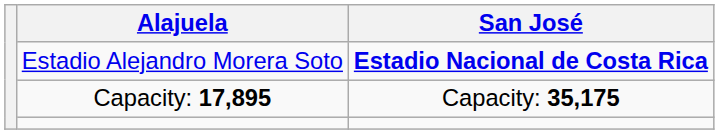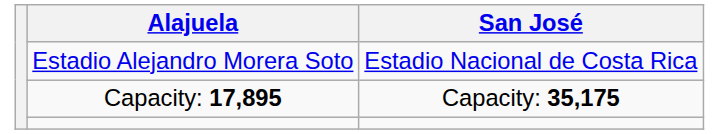(531, 60) bold -> (531, 60) normal
